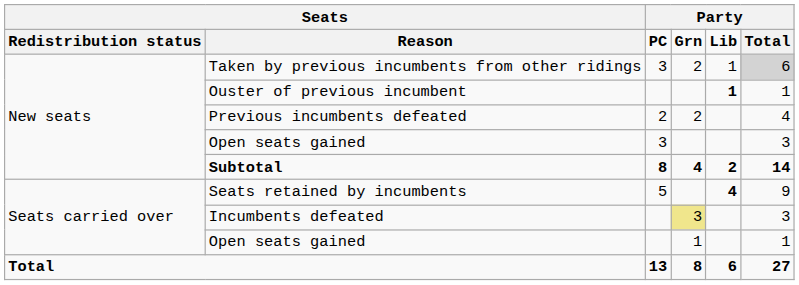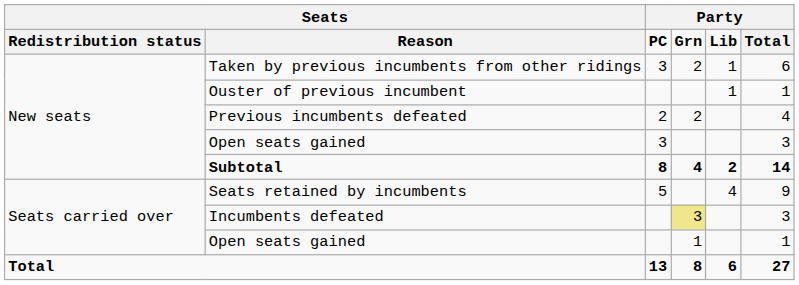(786, 67) lightgrey background -> (786, 67) no background
(732, 92) bold -> (732, 92) normal
(732, 192) bold -> (732, 192) normal
